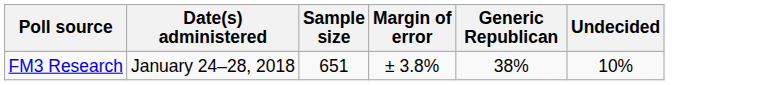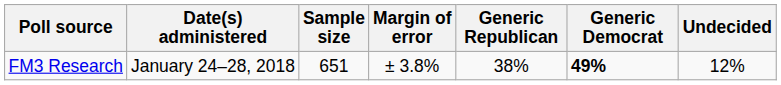+ column: (623, 28)
(616, 65) 10% -> (727, 65) 12%
